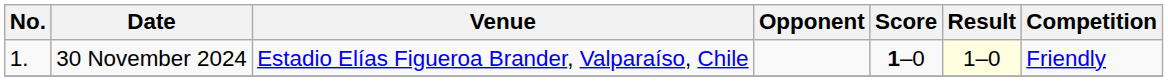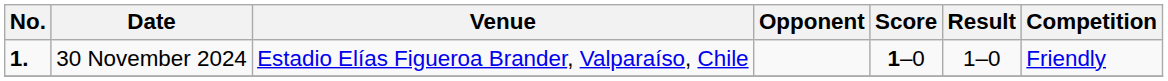(19, 57) normal -> (19, 57) bold
(982, 57) lightyellow background -> (982, 57) no background
